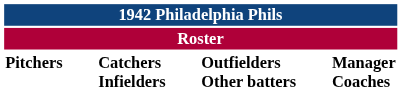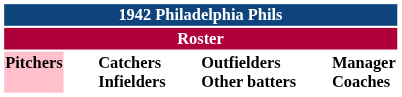(34, 62) no background -> (34, 62) pink background
